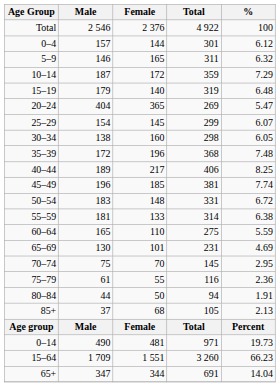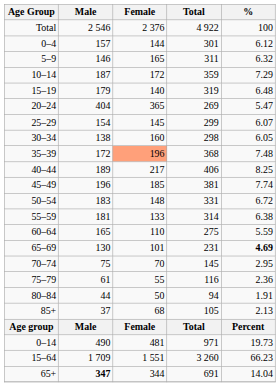(157, 153) no background -> (157, 153) lightsalmon background
(264, 248) normal -> (264, 248) bold
(103, 374) normal -> (103, 374) bold
